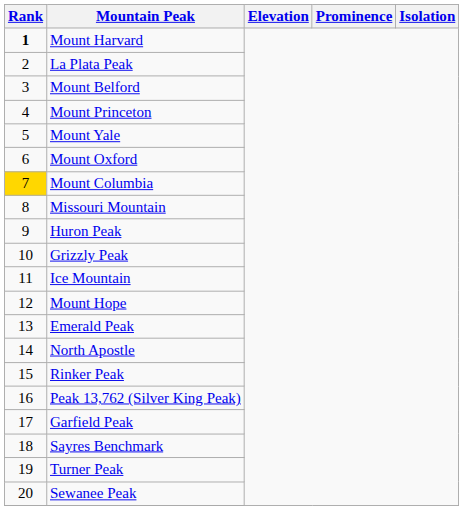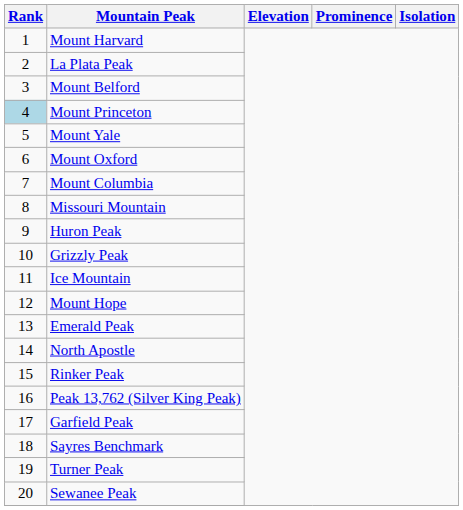(25, 40) bold -> (25, 40) normal
(25, 111) no background -> (25, 111) lightblue background
(25, 183) gold background -> (25, 183) no background
